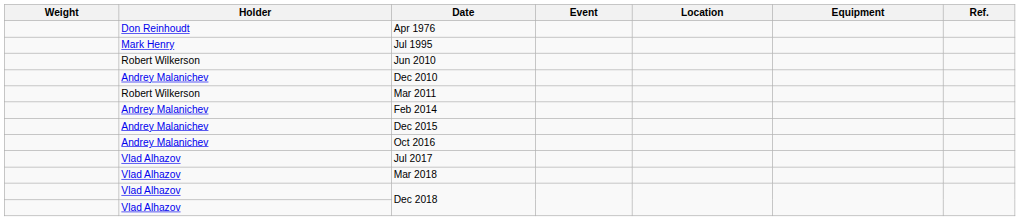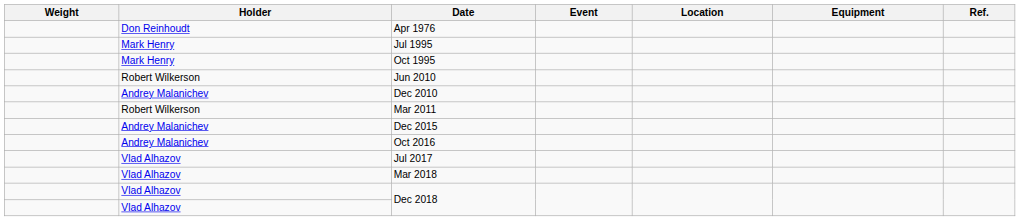+ row: (148, 61)
- row: (165, 110)
